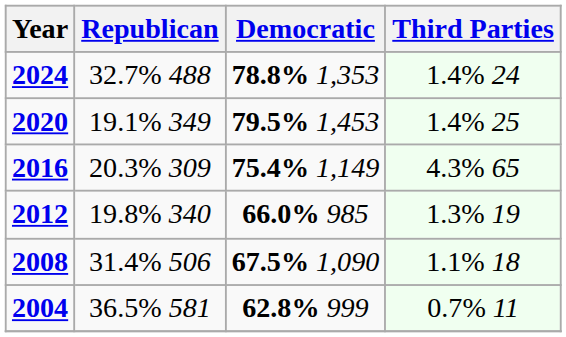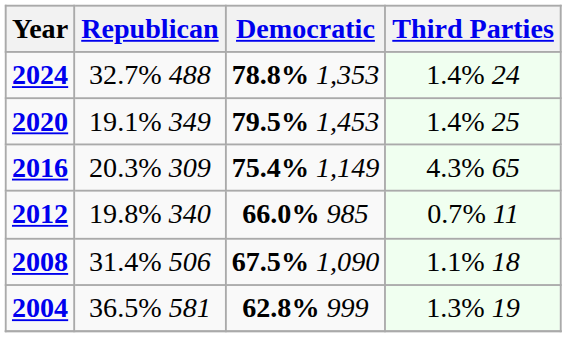(473, 214) 1.3% 19 -> (473, 214) 0.7% 11
(473, 306) 0.7% 11 -> (473, 306) 1.3% 19
